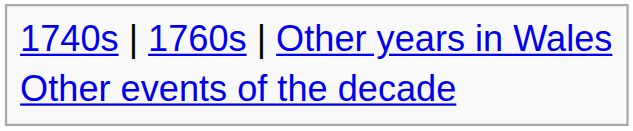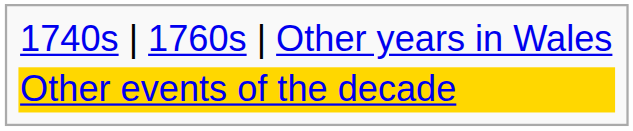(238, 89) no background -> (238, 89) gold background
